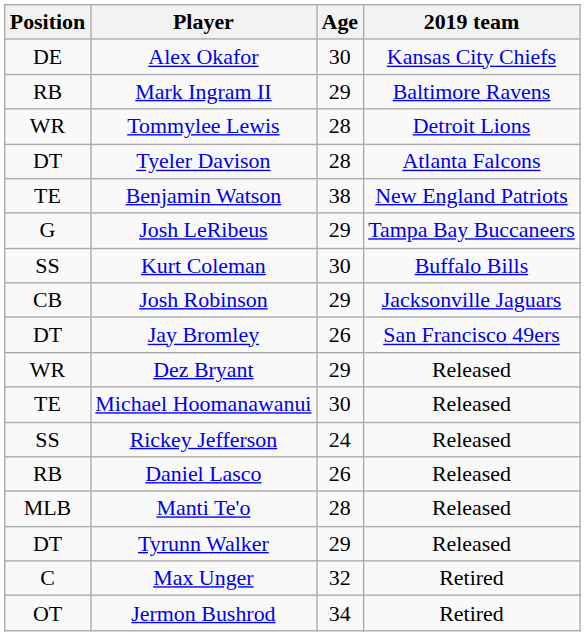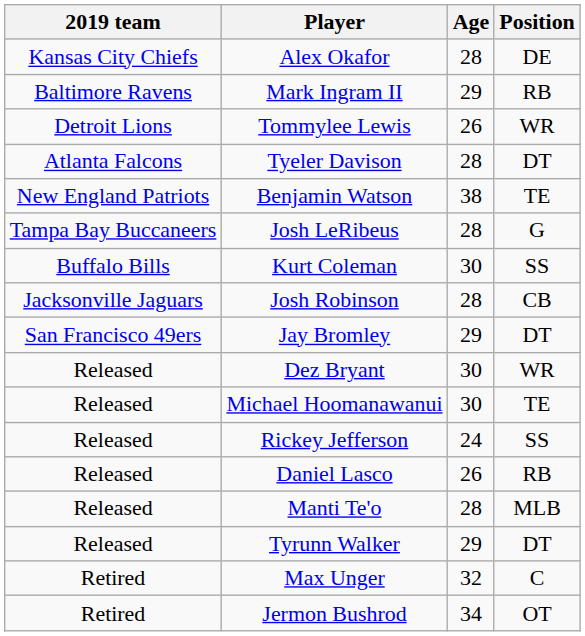columns swapped: (47, 21) <-> (471, 21)
(340, 56) 30 -> (471, 56) 28
(340, 126) 28 -> (471, 126) 26
(340, 230) 29 -> (471, 230) 28
(340, 299) 29 -> (471, 299) 28
(340, 334) 26 -> (471, 334) 29
(340, 369) 29 -> (471, 369) 30
